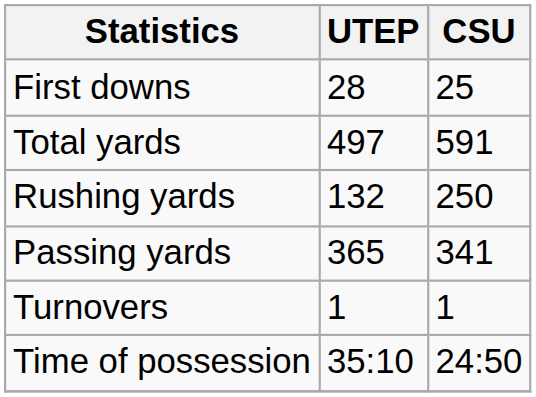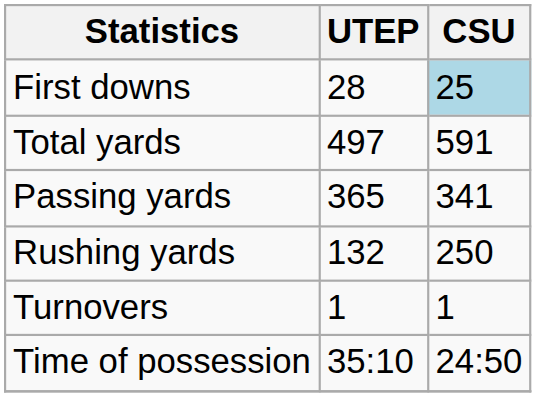(455, 87) no background -> (455, 87) lightblue background
rows swapped: (124, 197) <-> (122, 252)
